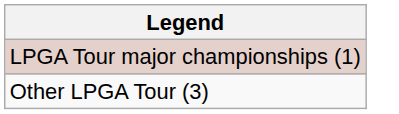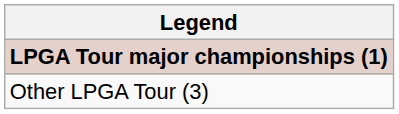(185, 57) normal -> (199, 57) bold
